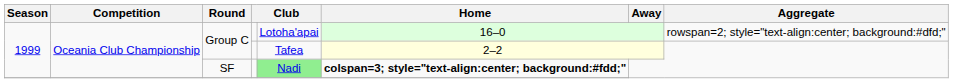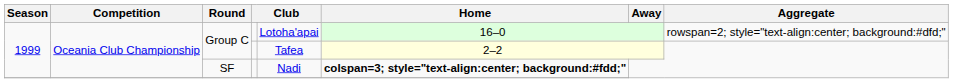(289, 68) lightgreen background -> (289, 68) no background
